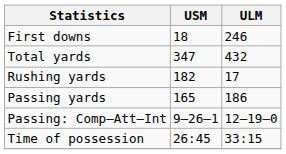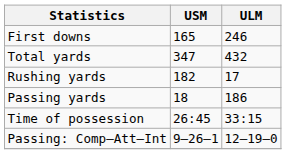(181, 36) 18 -> (184, 36) 165
(184, 98) 165 -> (181, 98) 18
rows swapped: (87, 118) <-> (76, 139)
